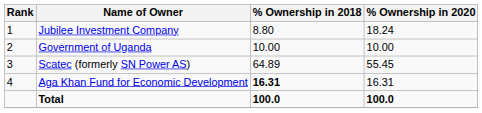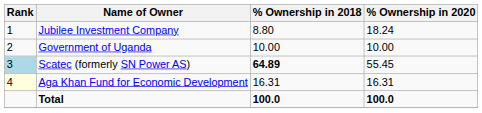(10, 64) no background -> (10, 64) lightblue background
(266, 64) normal -> (266, 64) bold
(10, 82) no background -> (10, 82) lightyellow background
(266, 82) bold -> (266, 82) normal
